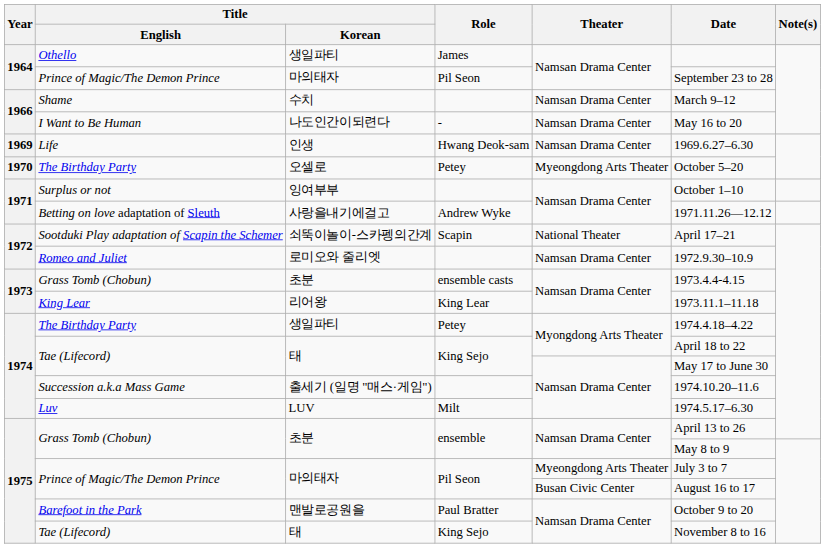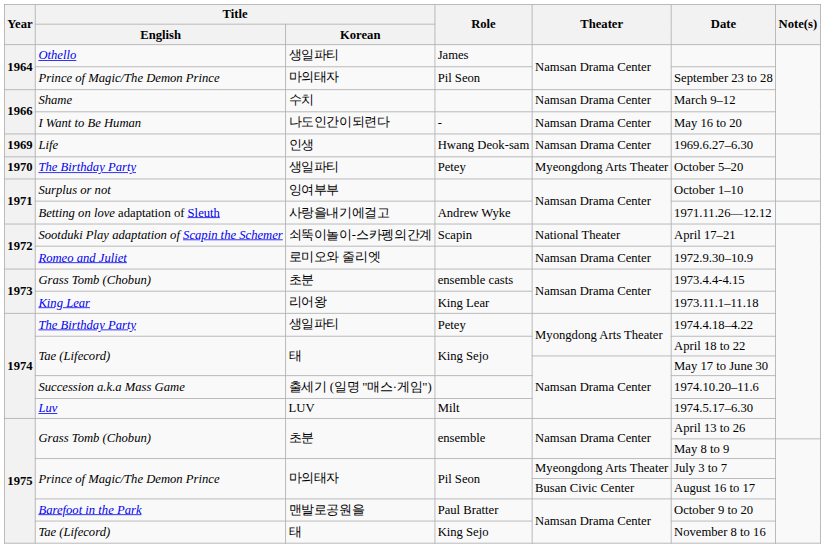(308, 167) 오셀로 -> (314, 167) 생일파티
